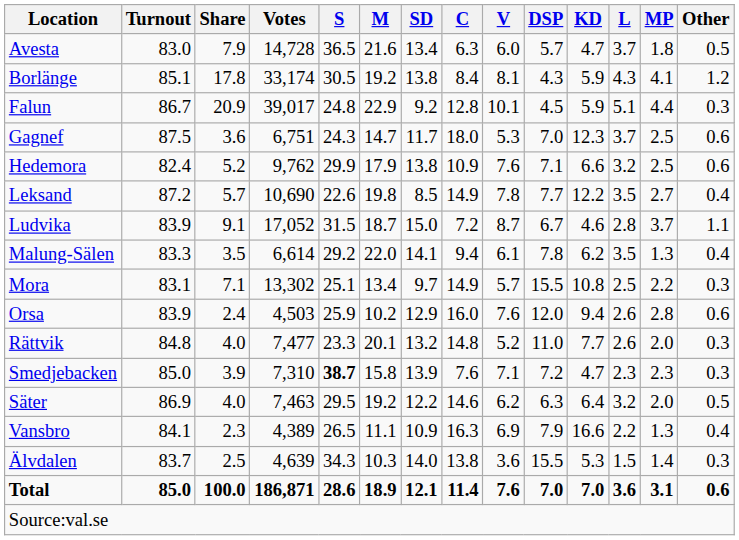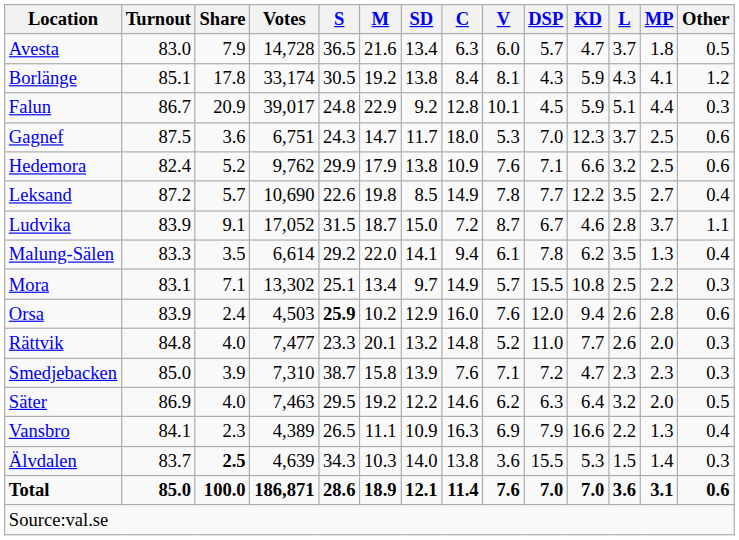(339, 313) normal -> (339, 313) bold
(339, 372) bold -> (339, 372) normal
(234, 460) normal -> (234, 460) bold
